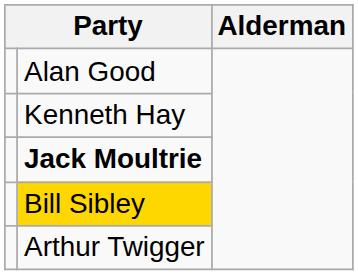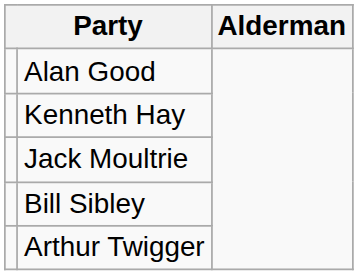(113, 159) bold -> (106, 159) normal
(84, 203) gold background -> (84, 203) no background
